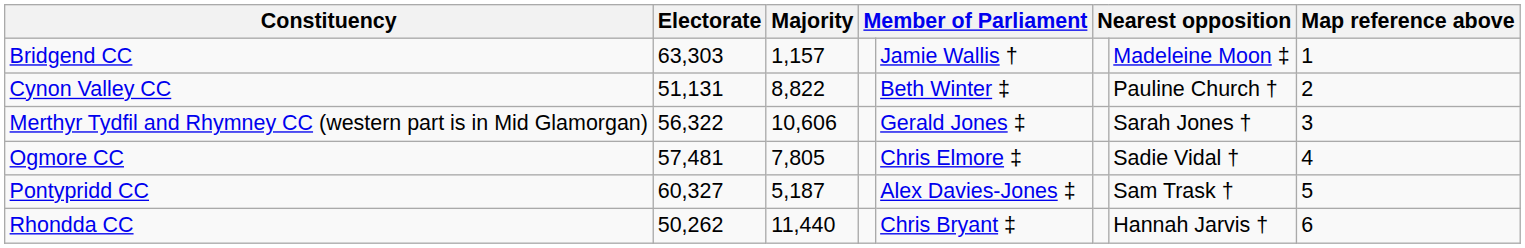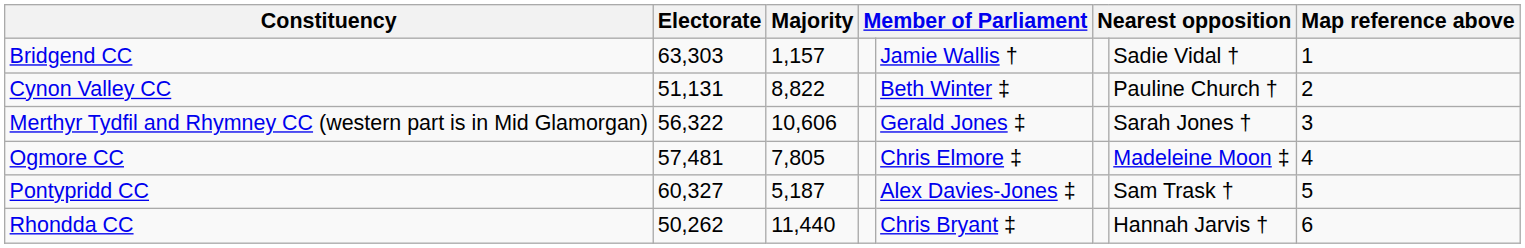(1201, 55) Madeleine Moon ‡ -> (1176, 55) Sadie Vidal †
(1176, 157) Sadie Vidal † -> (1201, 157) Madeleine Moon ‡
